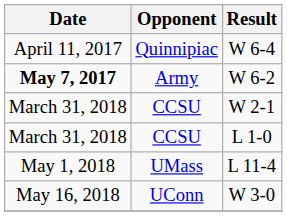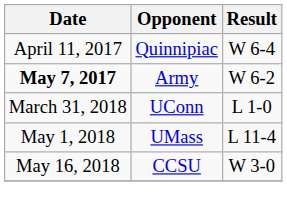- row: (252, 107)
(177, 136) CCSU -> (177, 107) UConn
(177, 195) UConn -> (177, 166) CCSU
